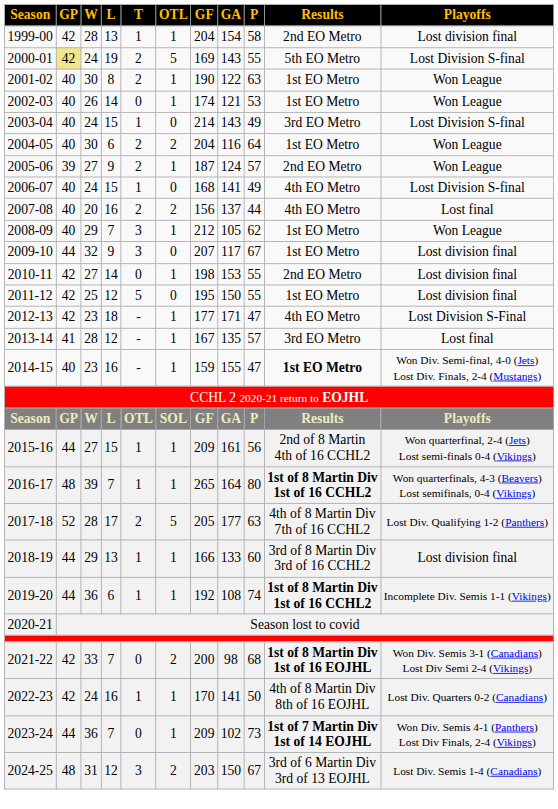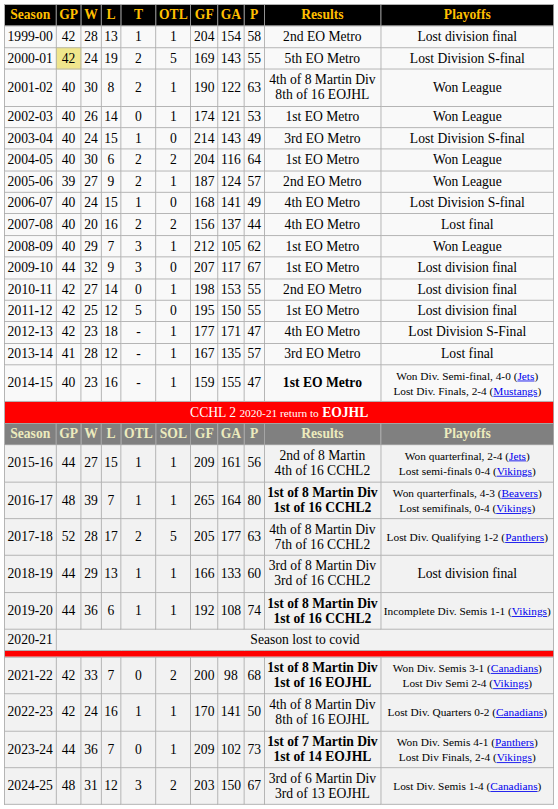(322, 79) 1st EO Metro -> (322, 87) 4th of 8 Martin Div 8th of 16 EOJHL
